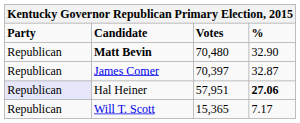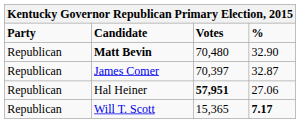(34, 90) lavender background -> (34, 90) no background
(212, 90) normal -> (212, 90) bold
(265, 90) bold -> (265, 90) normal
(262, 109) normal -> (262, 109) bold
